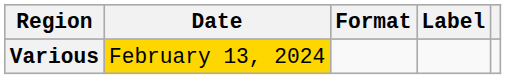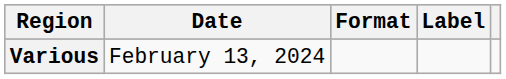(217, 57) gold background -> (217, 57) no background
